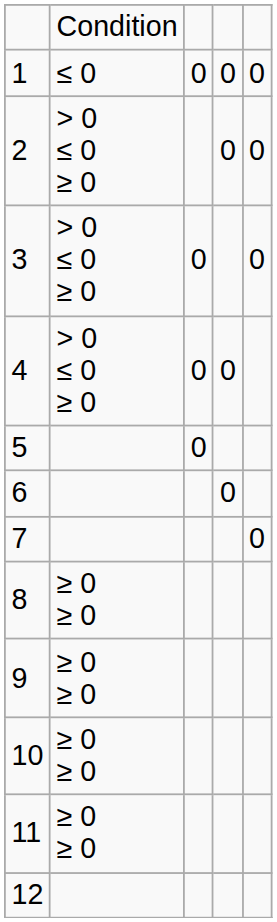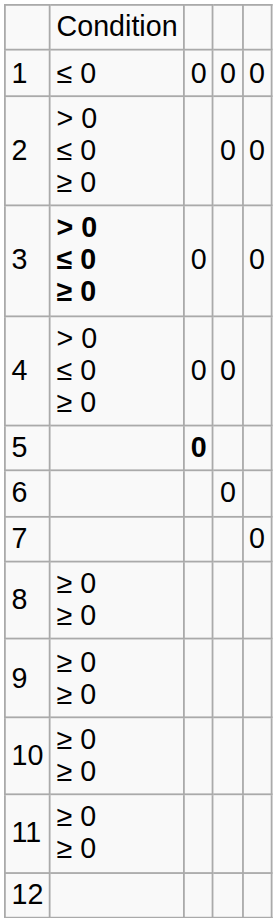(77, 260) normal -> (77, 260) bold
(199, 447) normal -> (199, 447) bold
